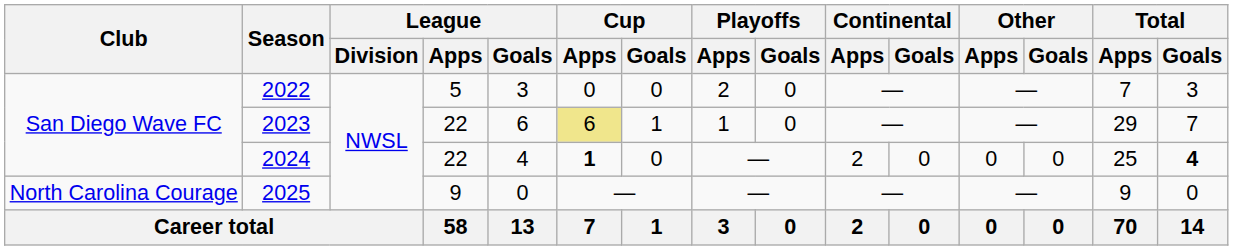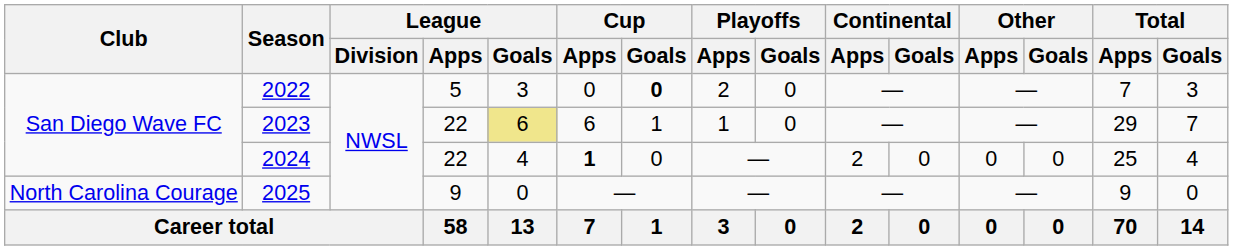(656, 90) normal -> (656, 90) bold
(522, 124) no background -> (522, 124) khaki background
(589, 124) khaki background -> (589, 124) no background
(1192, 158) bold -> (1192, 158) normal
